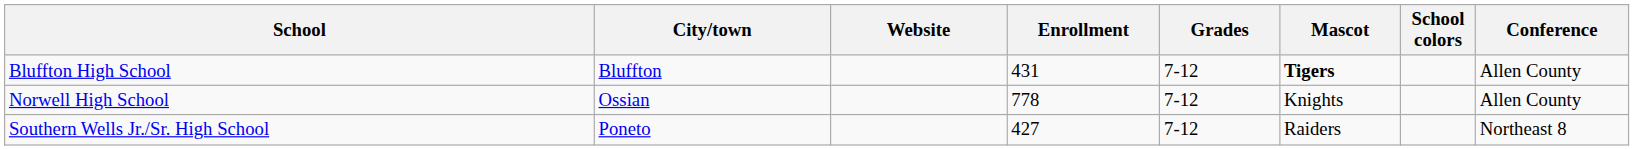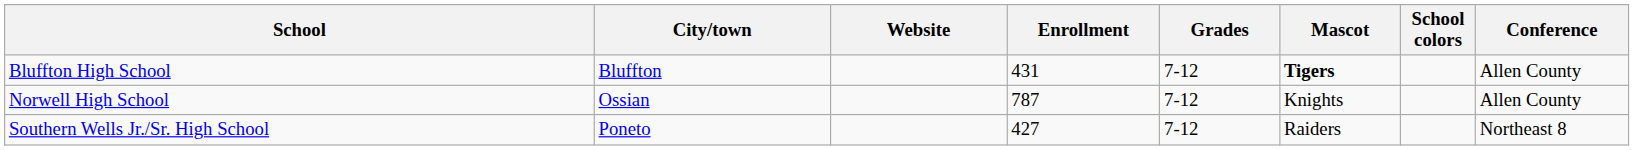(1025, 99) 778 -> (1025, 99) 787
